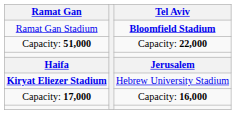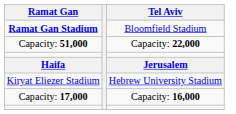(57, 28) normal -> (53, 28) bold
(173, 28) bold -> (165, 28) normal
(57, 81) bold -> (53, 81) normal
